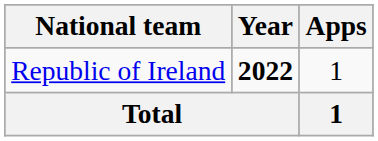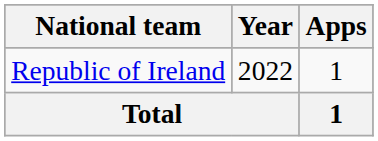(265, 69) bold -> (265, 69) normal
